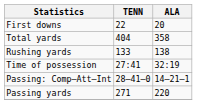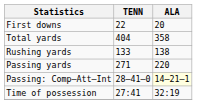rows swapped: (39, 93) <-> (51, 66)
(172, 79) no background -> (172, 79) lightyellow background
